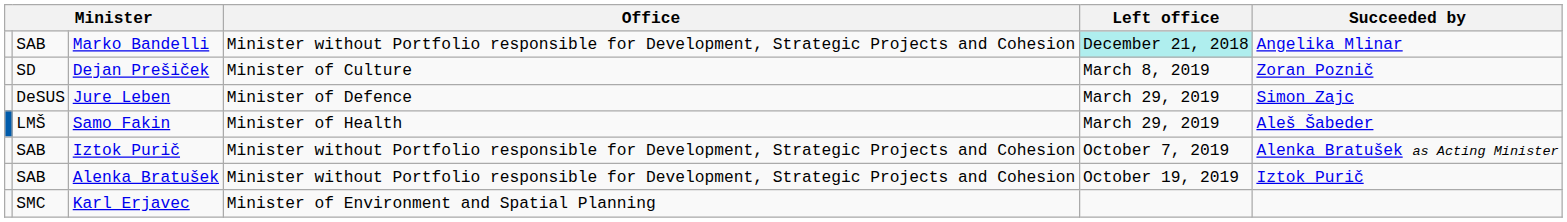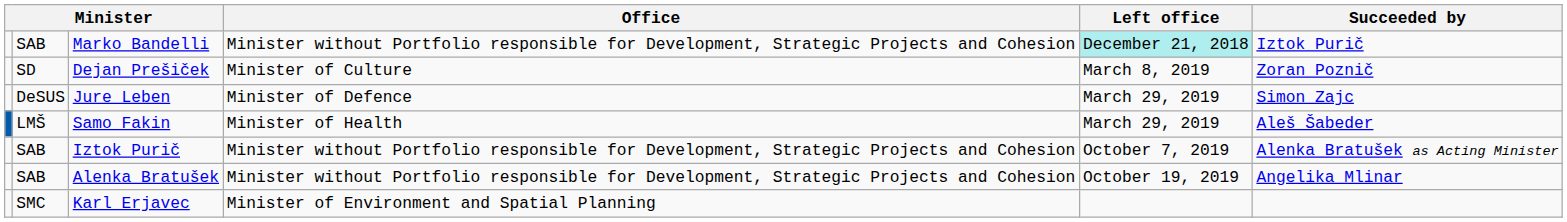(1330, 44) Angelika Mlinar -> (1310, 44) Iztok Purič
(1310, 177) Iztok Purič -> (1330, 177) Angelika Mlinar
